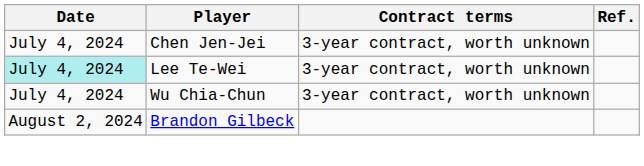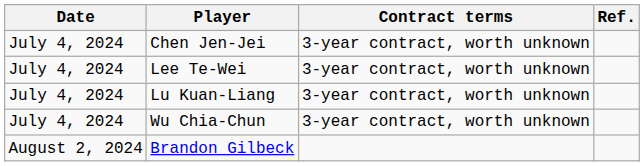(66, 70) paleturquoise background -> (66, 70) no background
+ row: (213, 96)
